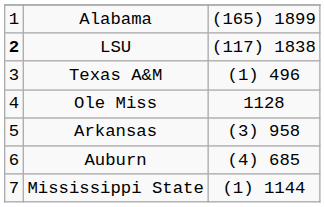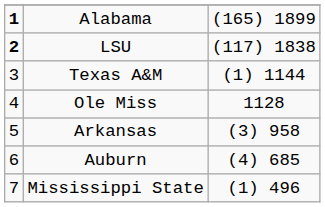(14, 19) normal -> (14, 19) bold
(264, 75) (1) 496 -> (264, 75) (1) 1144
(264, 188) (1) 1144 -> (264, 188) (1) 496
